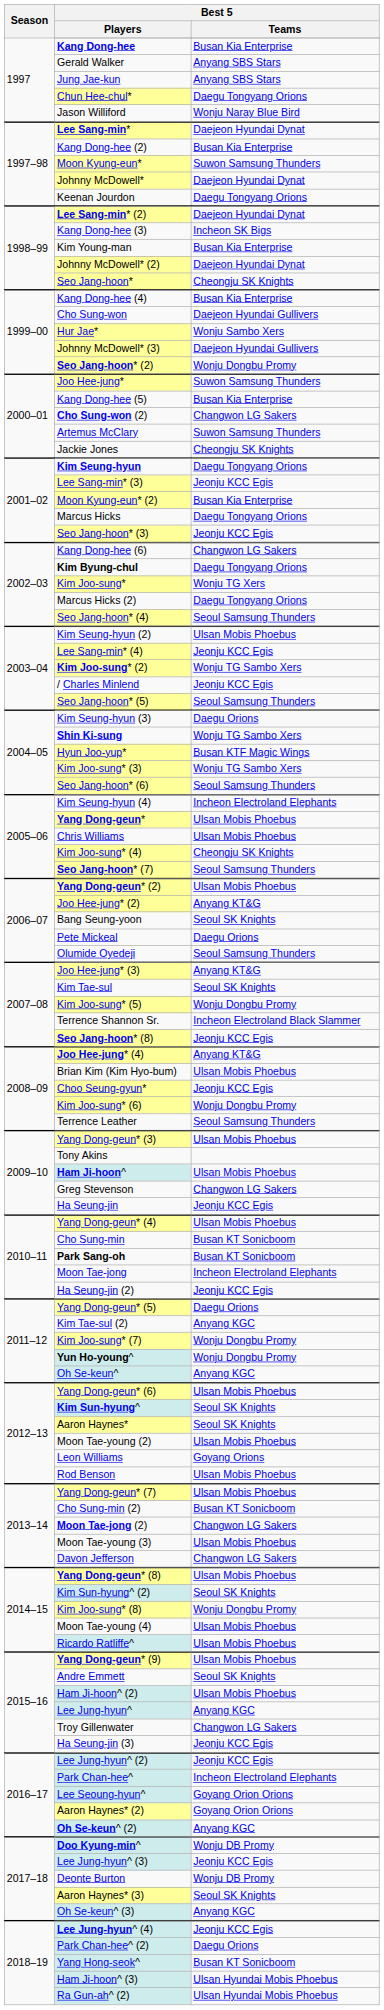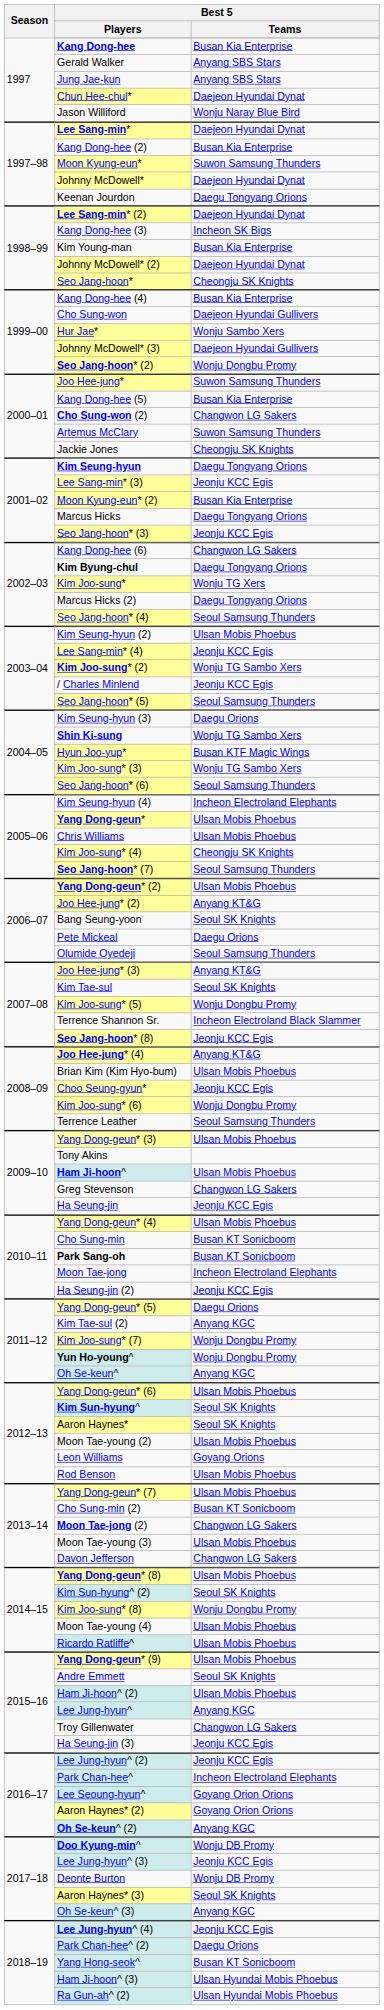(250, 96) Daegu Tongyang Orions -> (249, 96) Daejeon Hyundai Dynat
